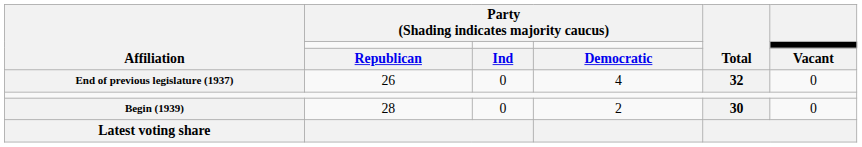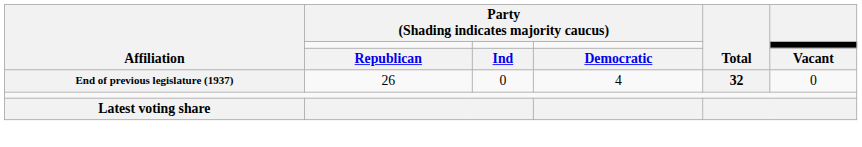- row: (154, 109)
